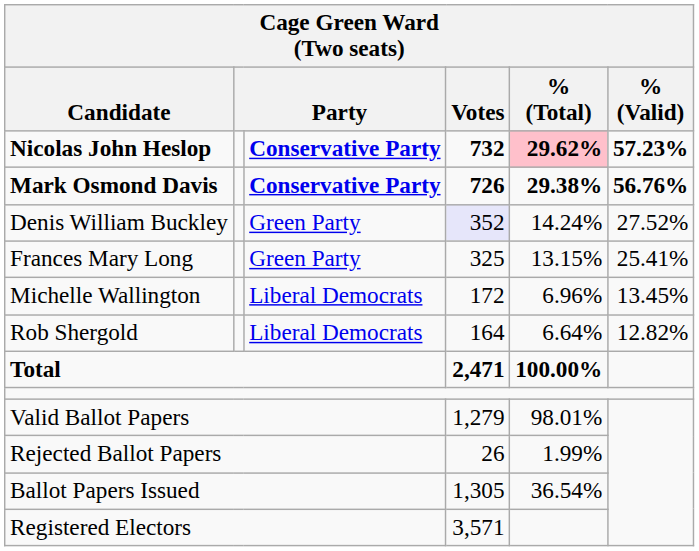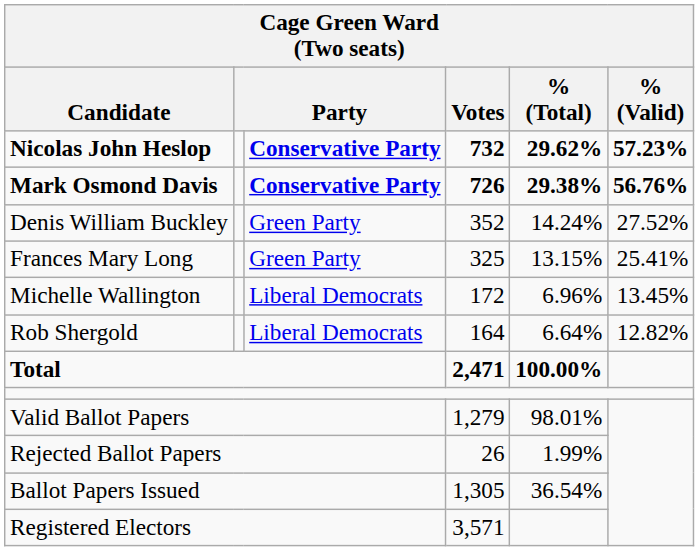(565, 148) pink background -> (565, 148) no background
(487, 222) lavender background -> (487, 222) no background
